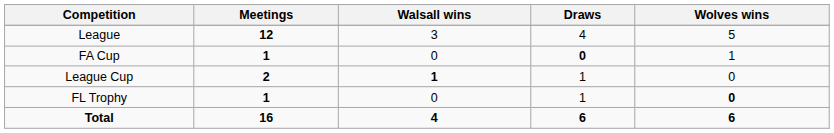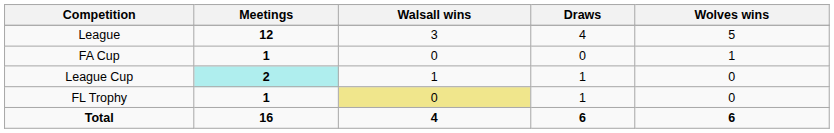(582, 56) bold -> (582, 56) normal
(266, 77) no background -> (266, 77) paleturquoise background
(434, 77) bold -> (434, 77) normal
(434, 97) no background -> (434, 97) khaki background
(732, 97) bold -> (732, 97) normal
